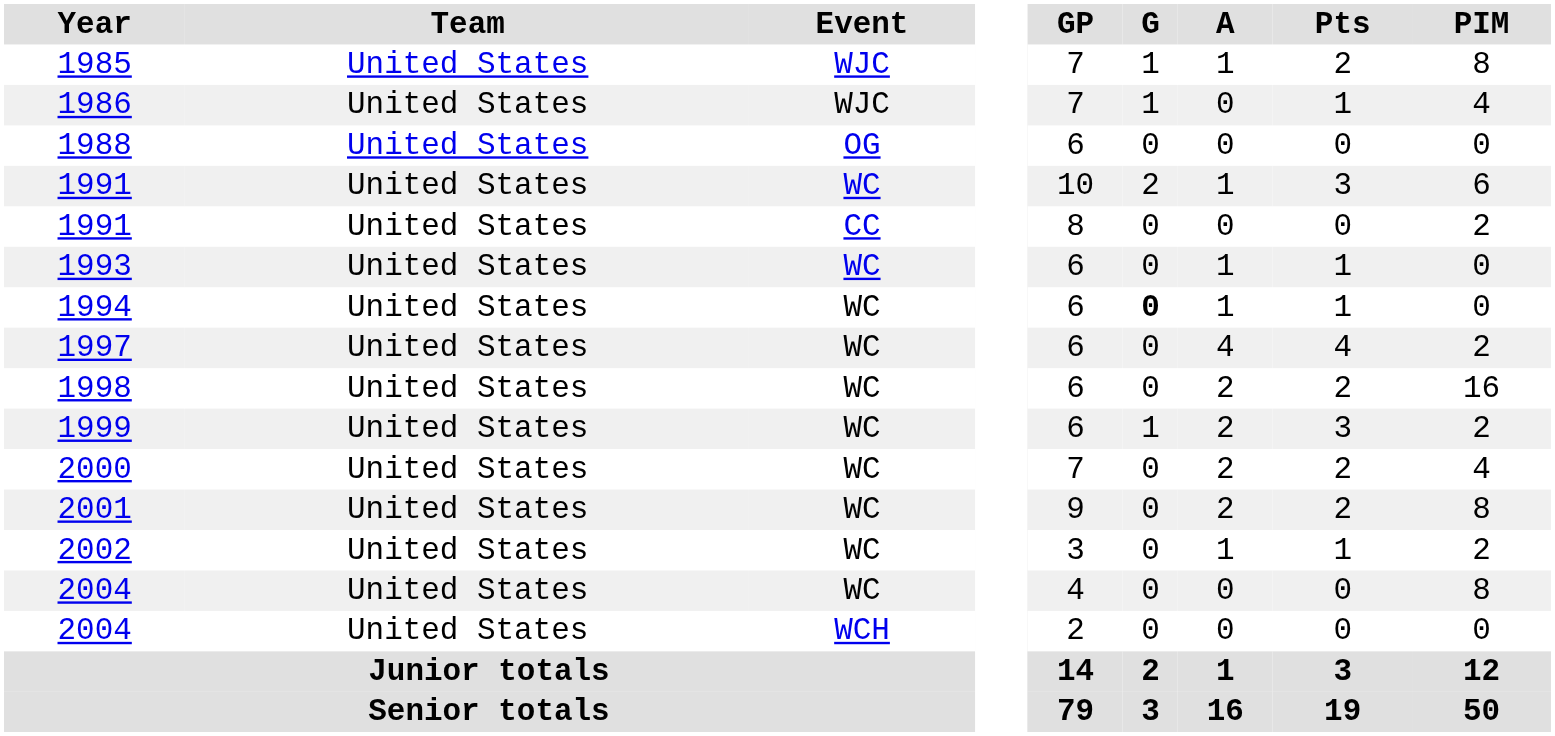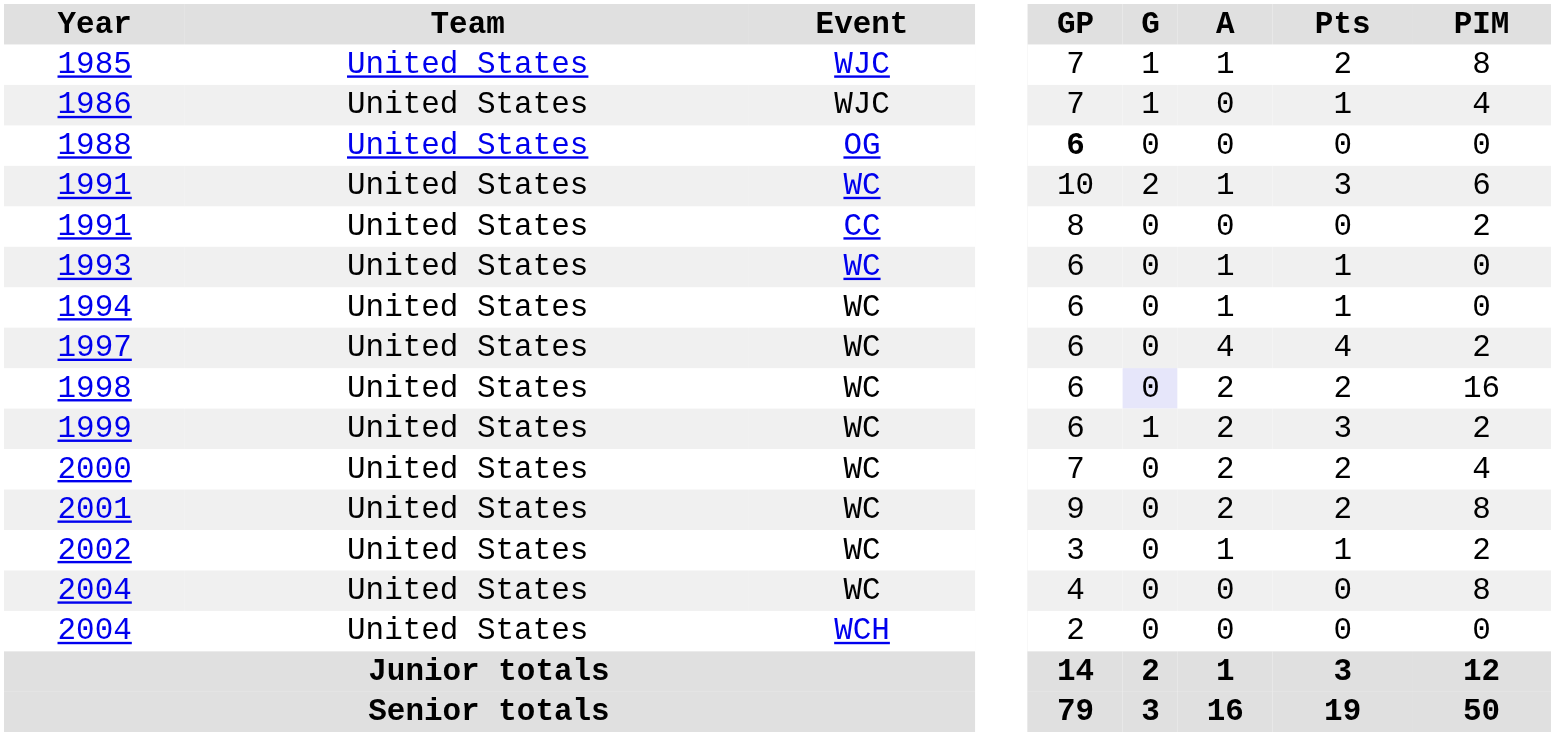(1076, 146) normal -> (1076, 146) bold
(1150, 307) bold -> (1150, 307) normal
(1150, 388) no background -> (1150, 388) lavender background
